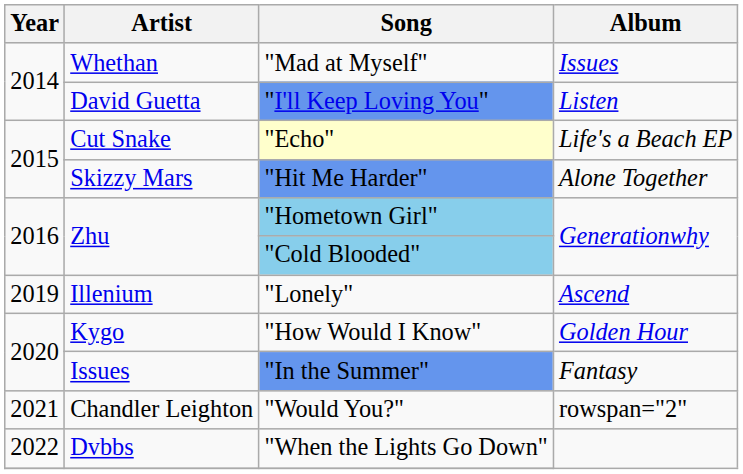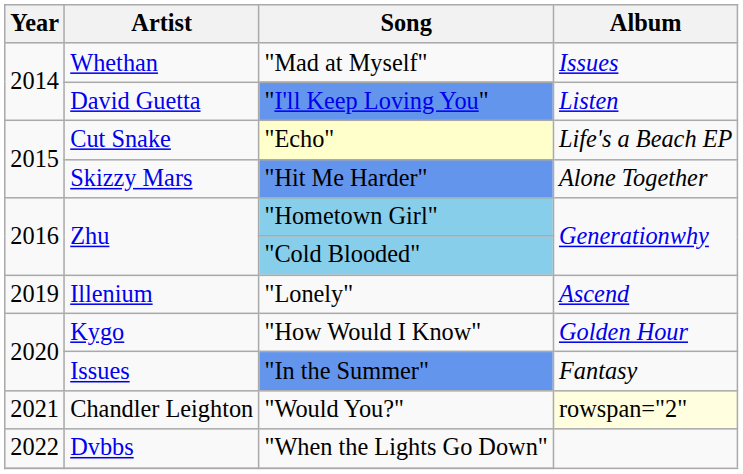(623, 409) no background -> (623, 409) lightyellow background
